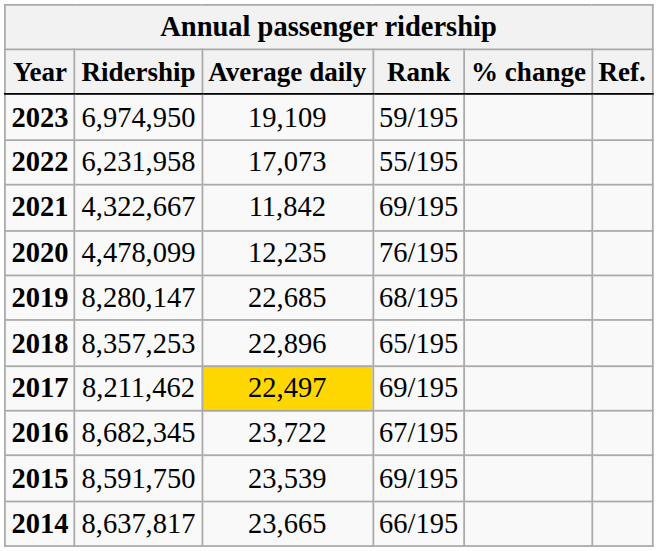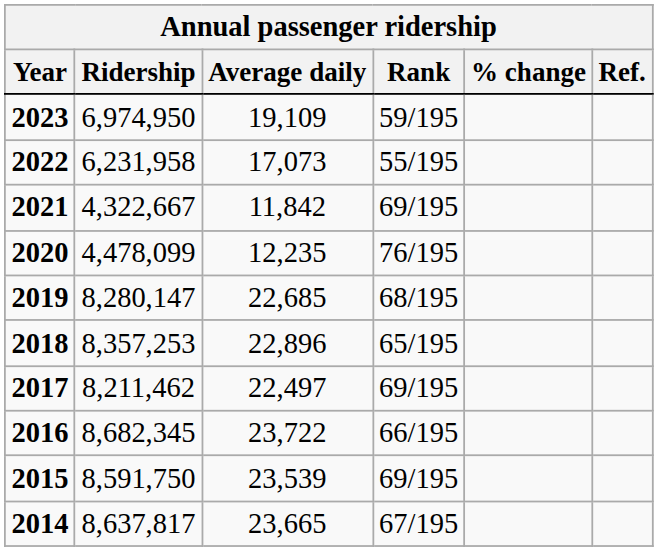(287, 387) gold background -> (287, 387) no background
(419, 433) 67/195 -> (419, 433) 66/195
(419, 523) 66/195 -> (419, 523) 67/195
